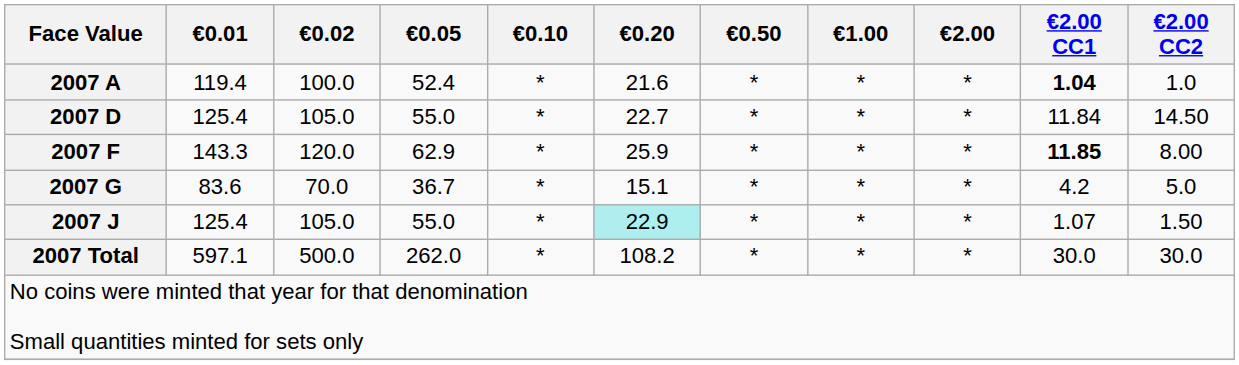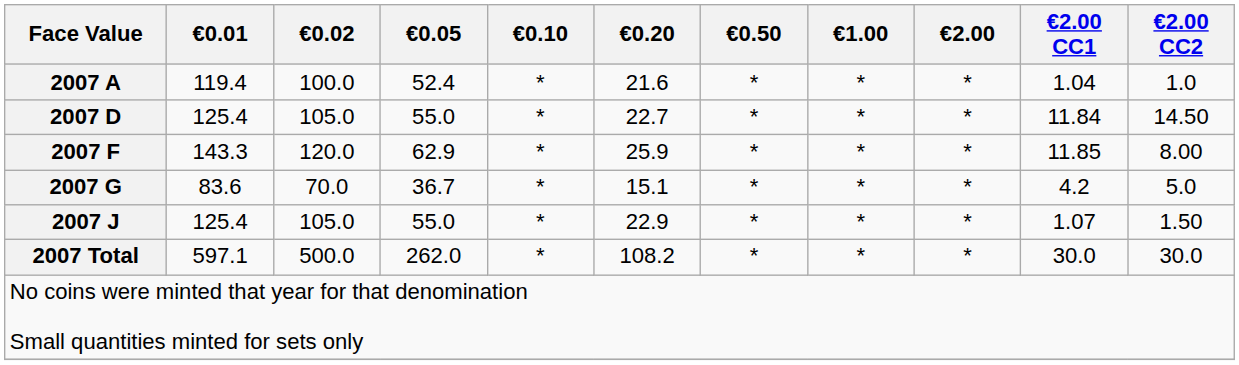(1074, 81) bold -> (1074, 81) normal
(1074, 151) bold -> (1074, 151) normal
(647, 221) paleturquoise background -> (647, 221) no background
